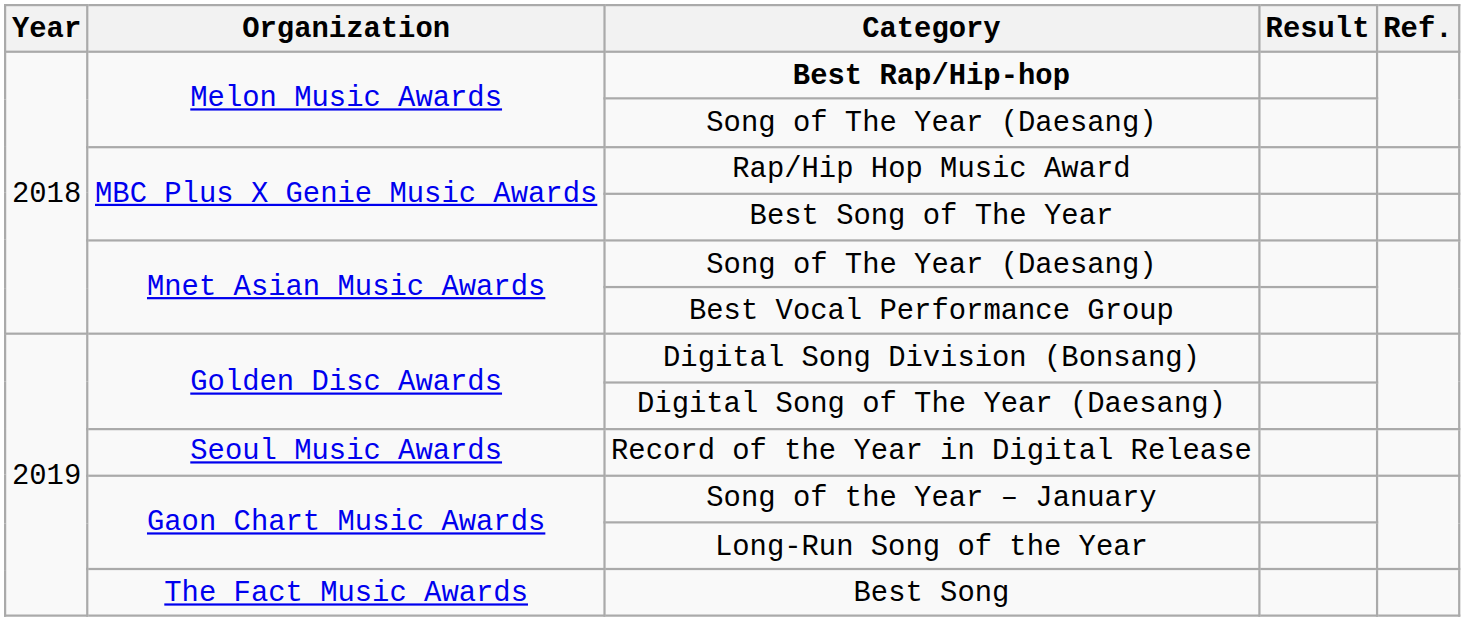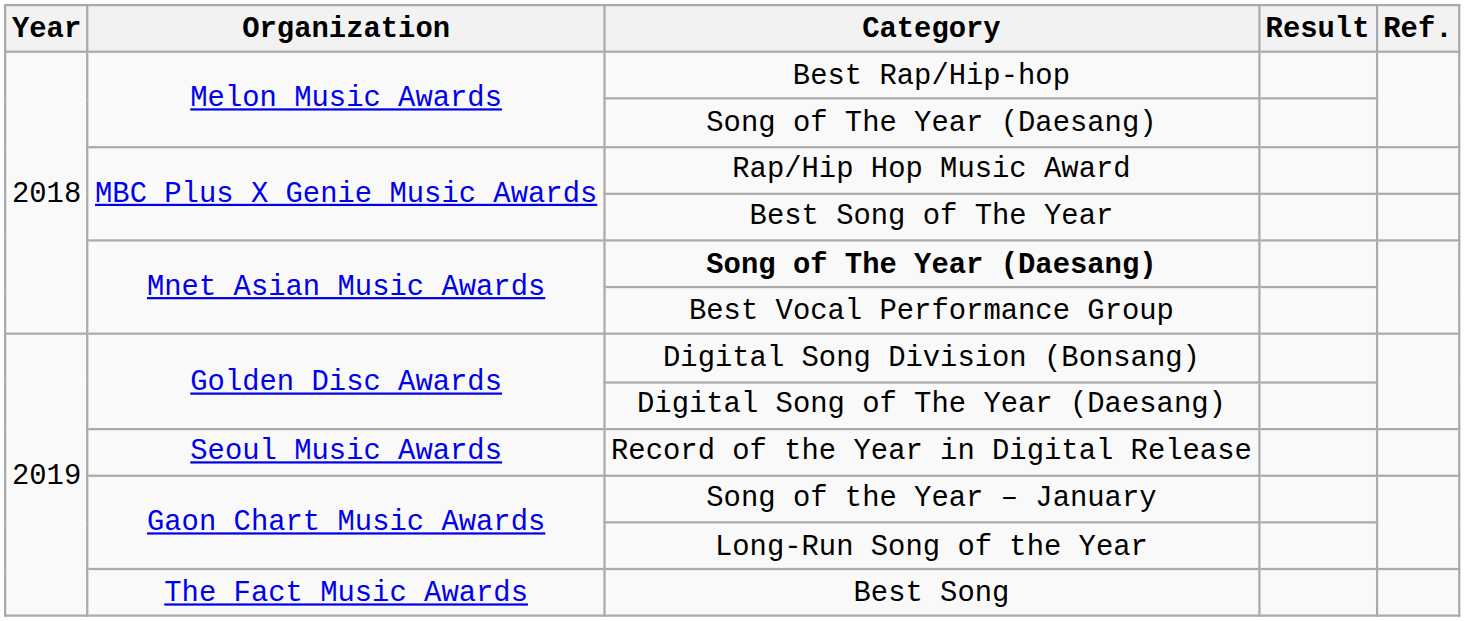(931, 76) bold -> (931, 76) normal
(931, 264) normal -> (931, 264) bold
